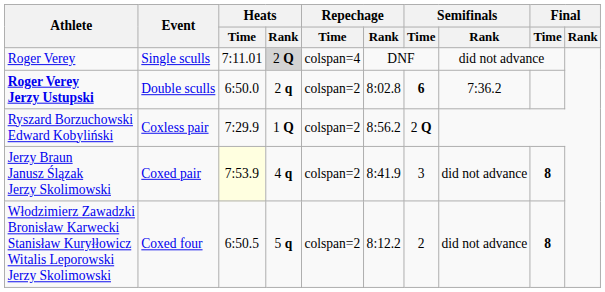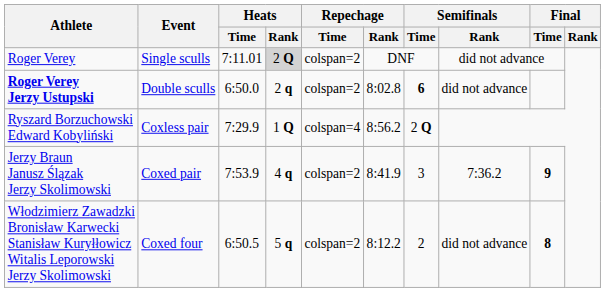(332, 59) colspan=4 -> (332, 59) colspan=2
(484, 89) 7:36.2 -> (484, 89) did not advance
(332, 128) colspan=2 -> (332, 128) colspan=4
(242, 174) lightyellow background -> (242, 174) no background
(484, 174) did not advance -> (484, 174) 7:36.2
(548, 174) 8 -> (548, 174) 9
